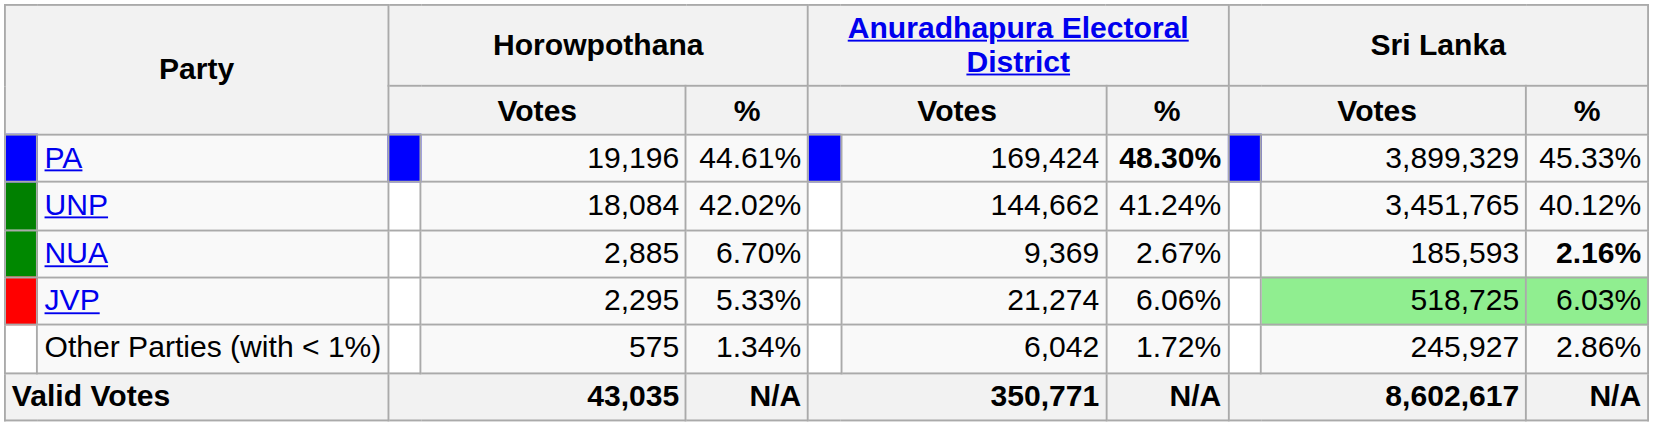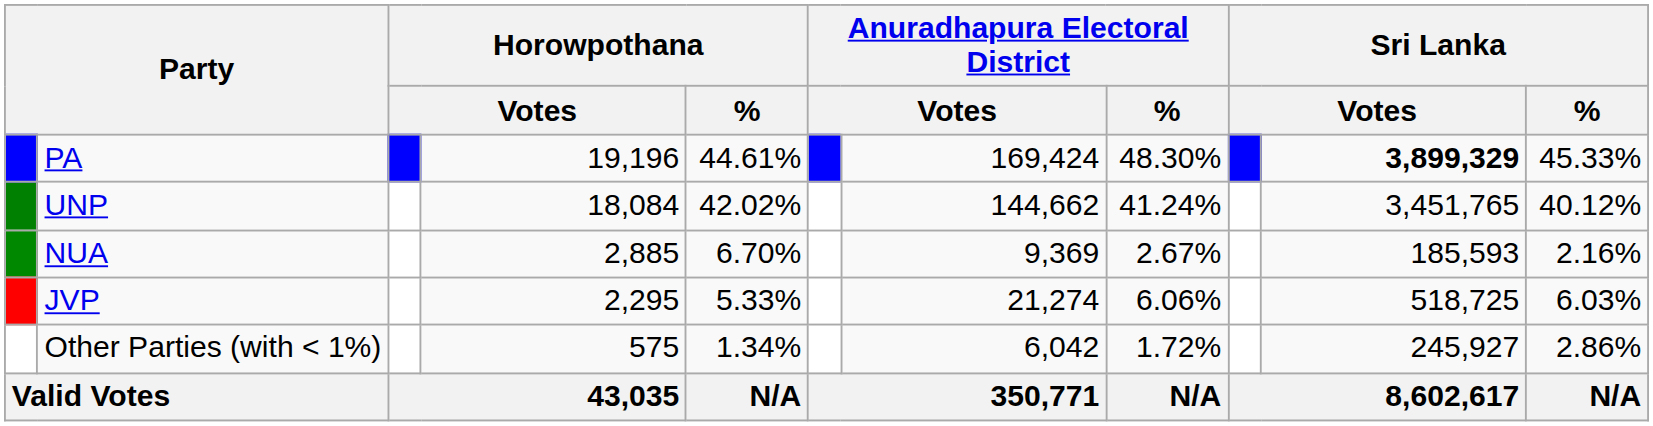(1170, 157) bold -> (1170, 157) normal
(1452, 157) normal -> (1452, 157) bold
(1599, 253) bold -> (1599, 253) normal
(1465, 300) lightgreen background -> (1465, 300) no background
(1599, 300) lightgreen background -> (1599, 300) no background
